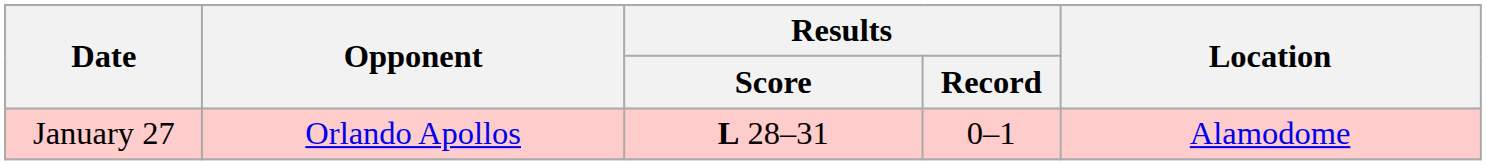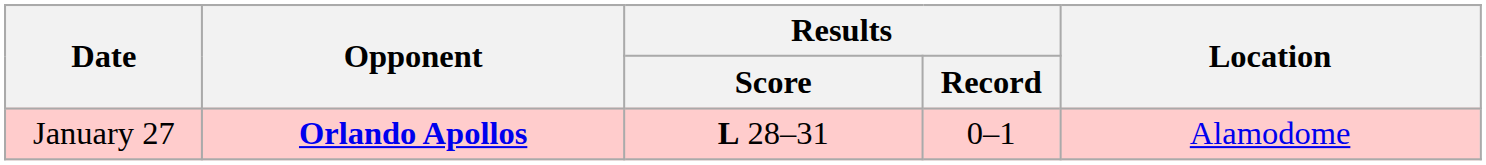(413, 133) normal -> (413, 133) bold
